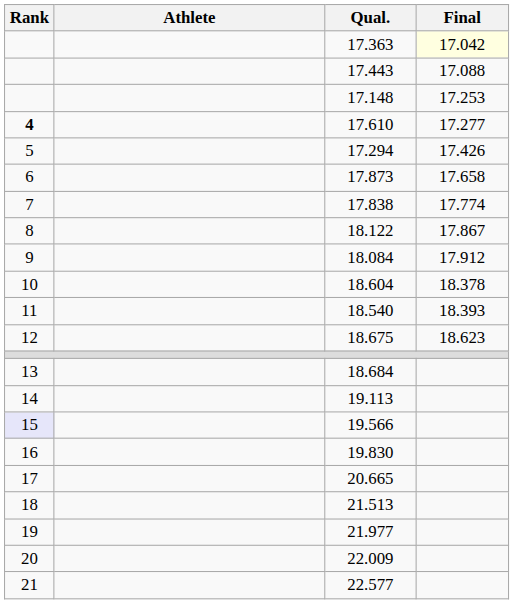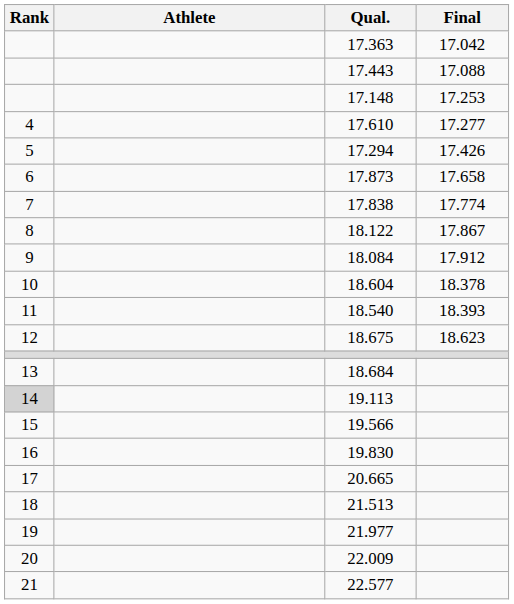(462, 44) lightyellow background -> (462, 44) no background
(29, 124) bold -> (29, 124) normal
(29, 398) no background -> (29, 398) lightgrey background
(29, 425) lavender background -> (29, 425) no background
